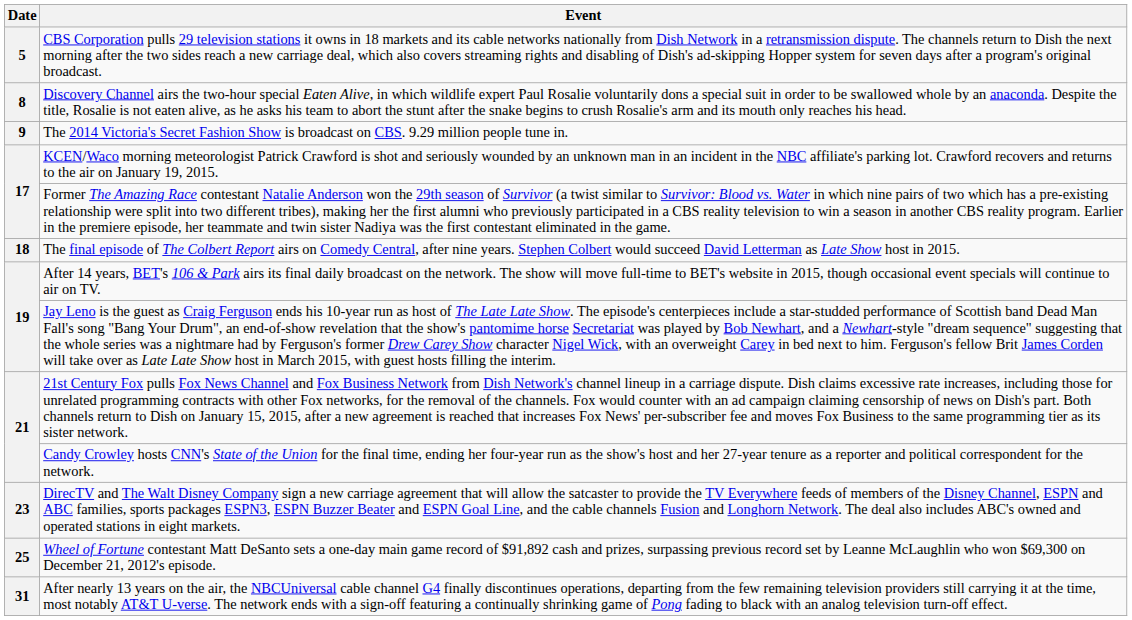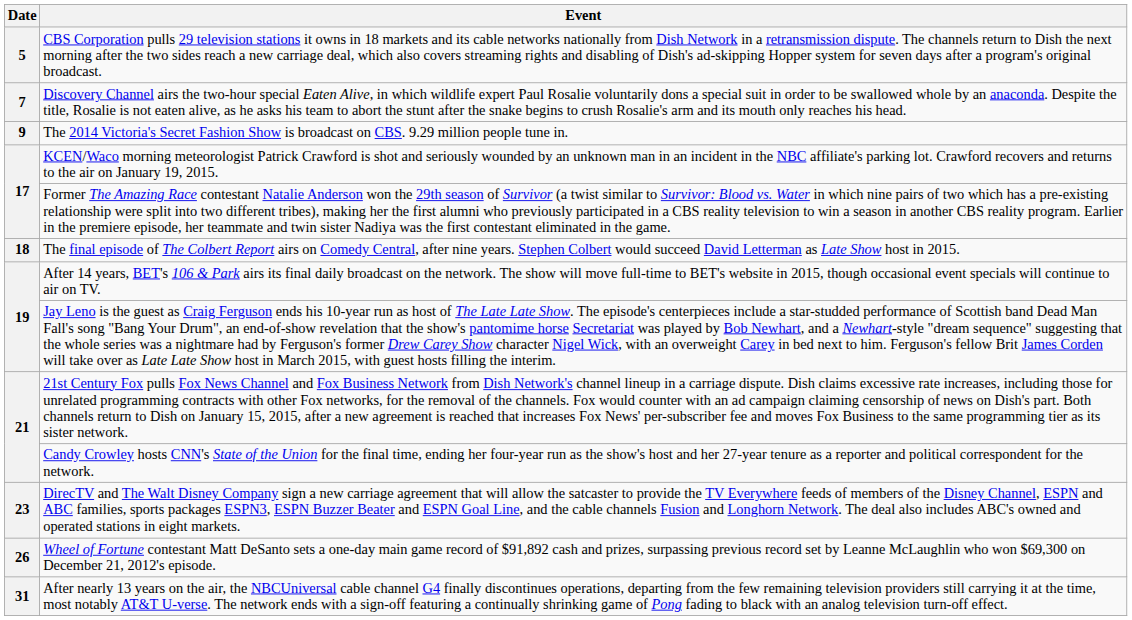(22, 102) 8 -> (22, 102) 7
(22, 557) 25 -> (22, 557) 26
